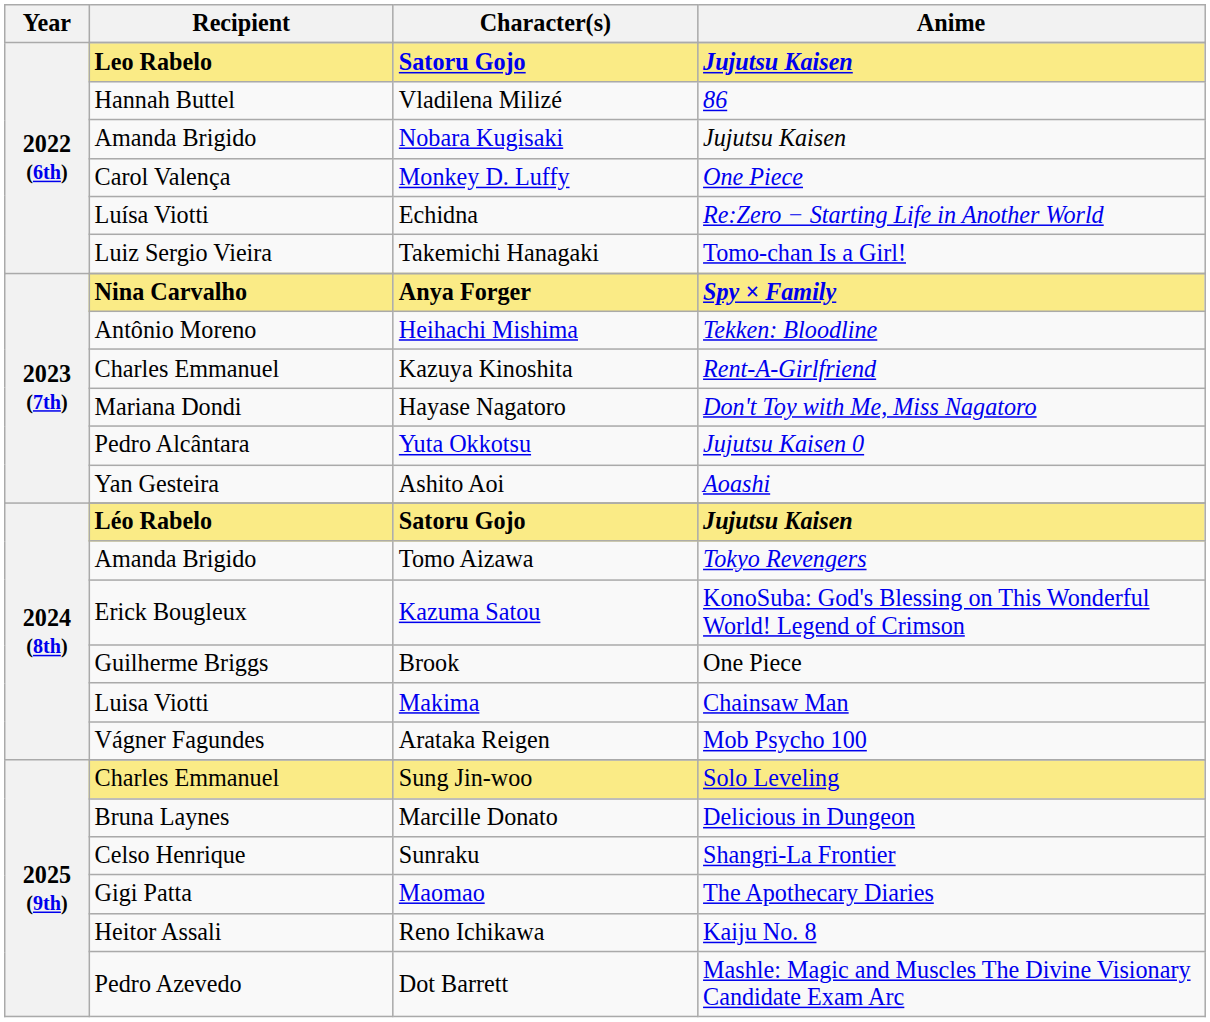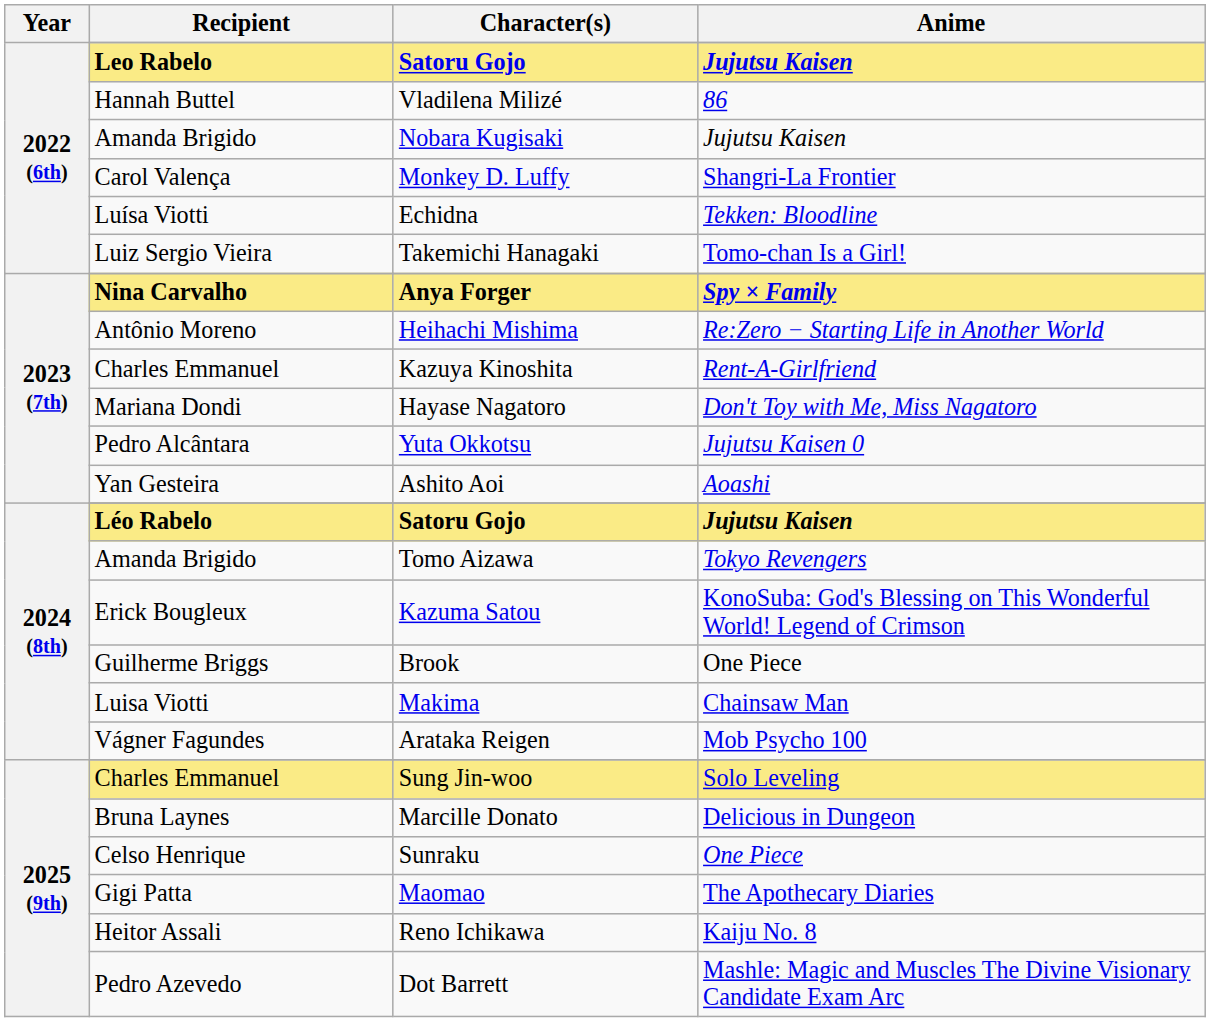(753, 176) One Piece -> (799, 176) Shangri-La Frontier
(903, 215) Re:Zero − Starting Life in Another World -> (790, 215) Tekken: Bloodline
(790, 330) Tekken: Bloodline -> (903, 330) Re:Zero − Starting Life in Another World
(799, 855) Shangri-La Frontier -> (753, 855) One Piece
